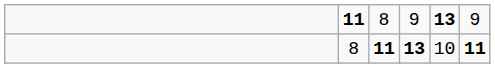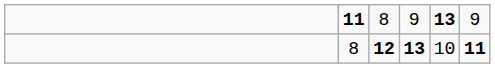(384, 49) 11 -> (384, 49) 12
